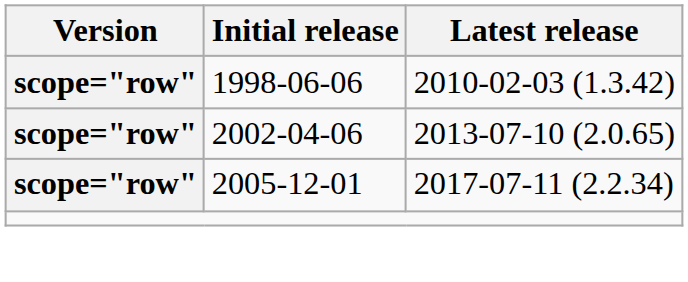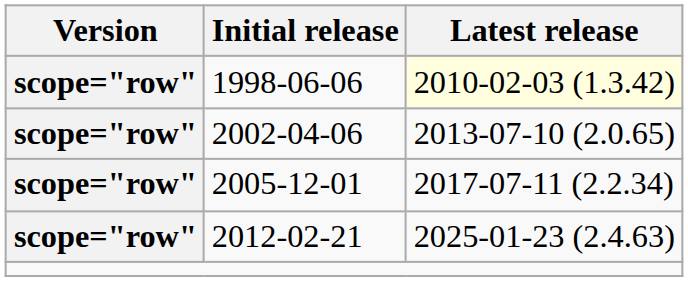(544, 81) no background -> (544, 81) lightyellow background
+ row: (287, 235)
